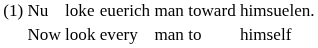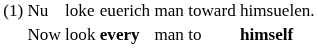(119, 34) normal -> (120, 34) bold
(266, 34) normal -> (267, 34) bold
